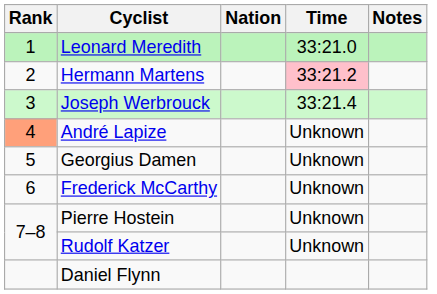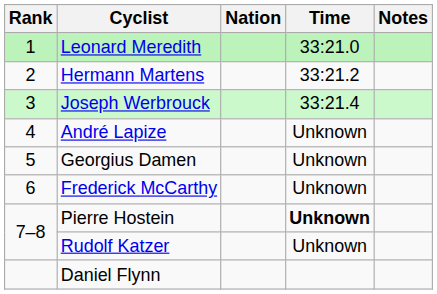(327, 75) pink background -> (330, 75) no background
(31, 132) lightsalmon background -> (31, 132) no background
(327, 217) normal -> (330, 217) bold
